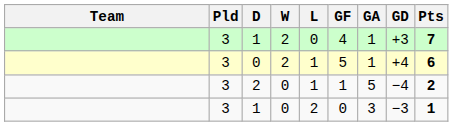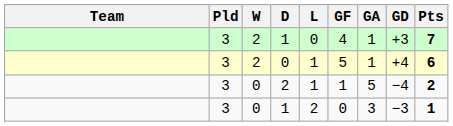columns swapped: (285, 16) <-> (256, 16)
